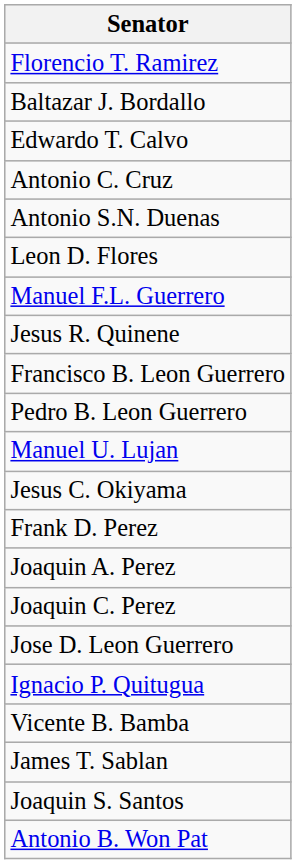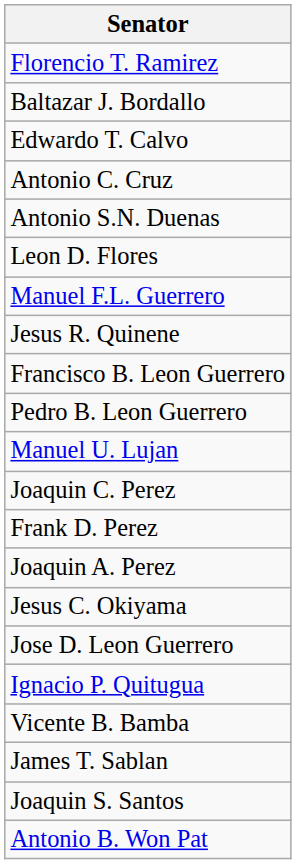(98, 489) Jesus C. Okiyama -> (93, 489) Joaquin C. Perez
(93, 606) Joaquin C. Perez -> (98, 606) Jesus C. Okiyama
